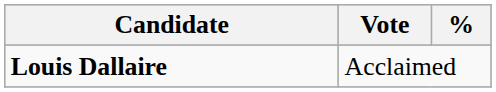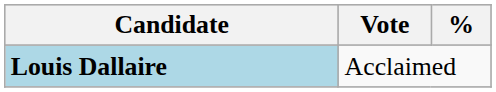(89, 65) no background -> (89, 65) lightblue background
